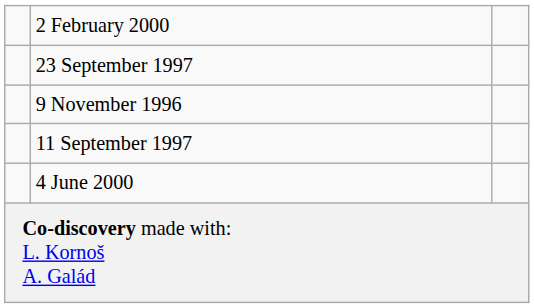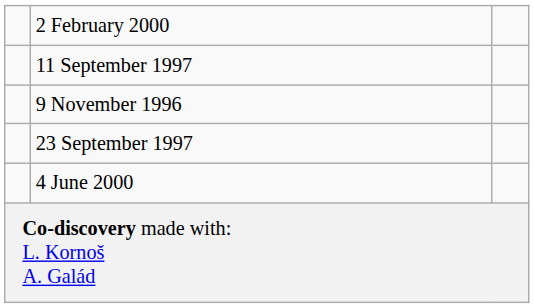rows swapped: (114, 64) <-> (114, 143)
